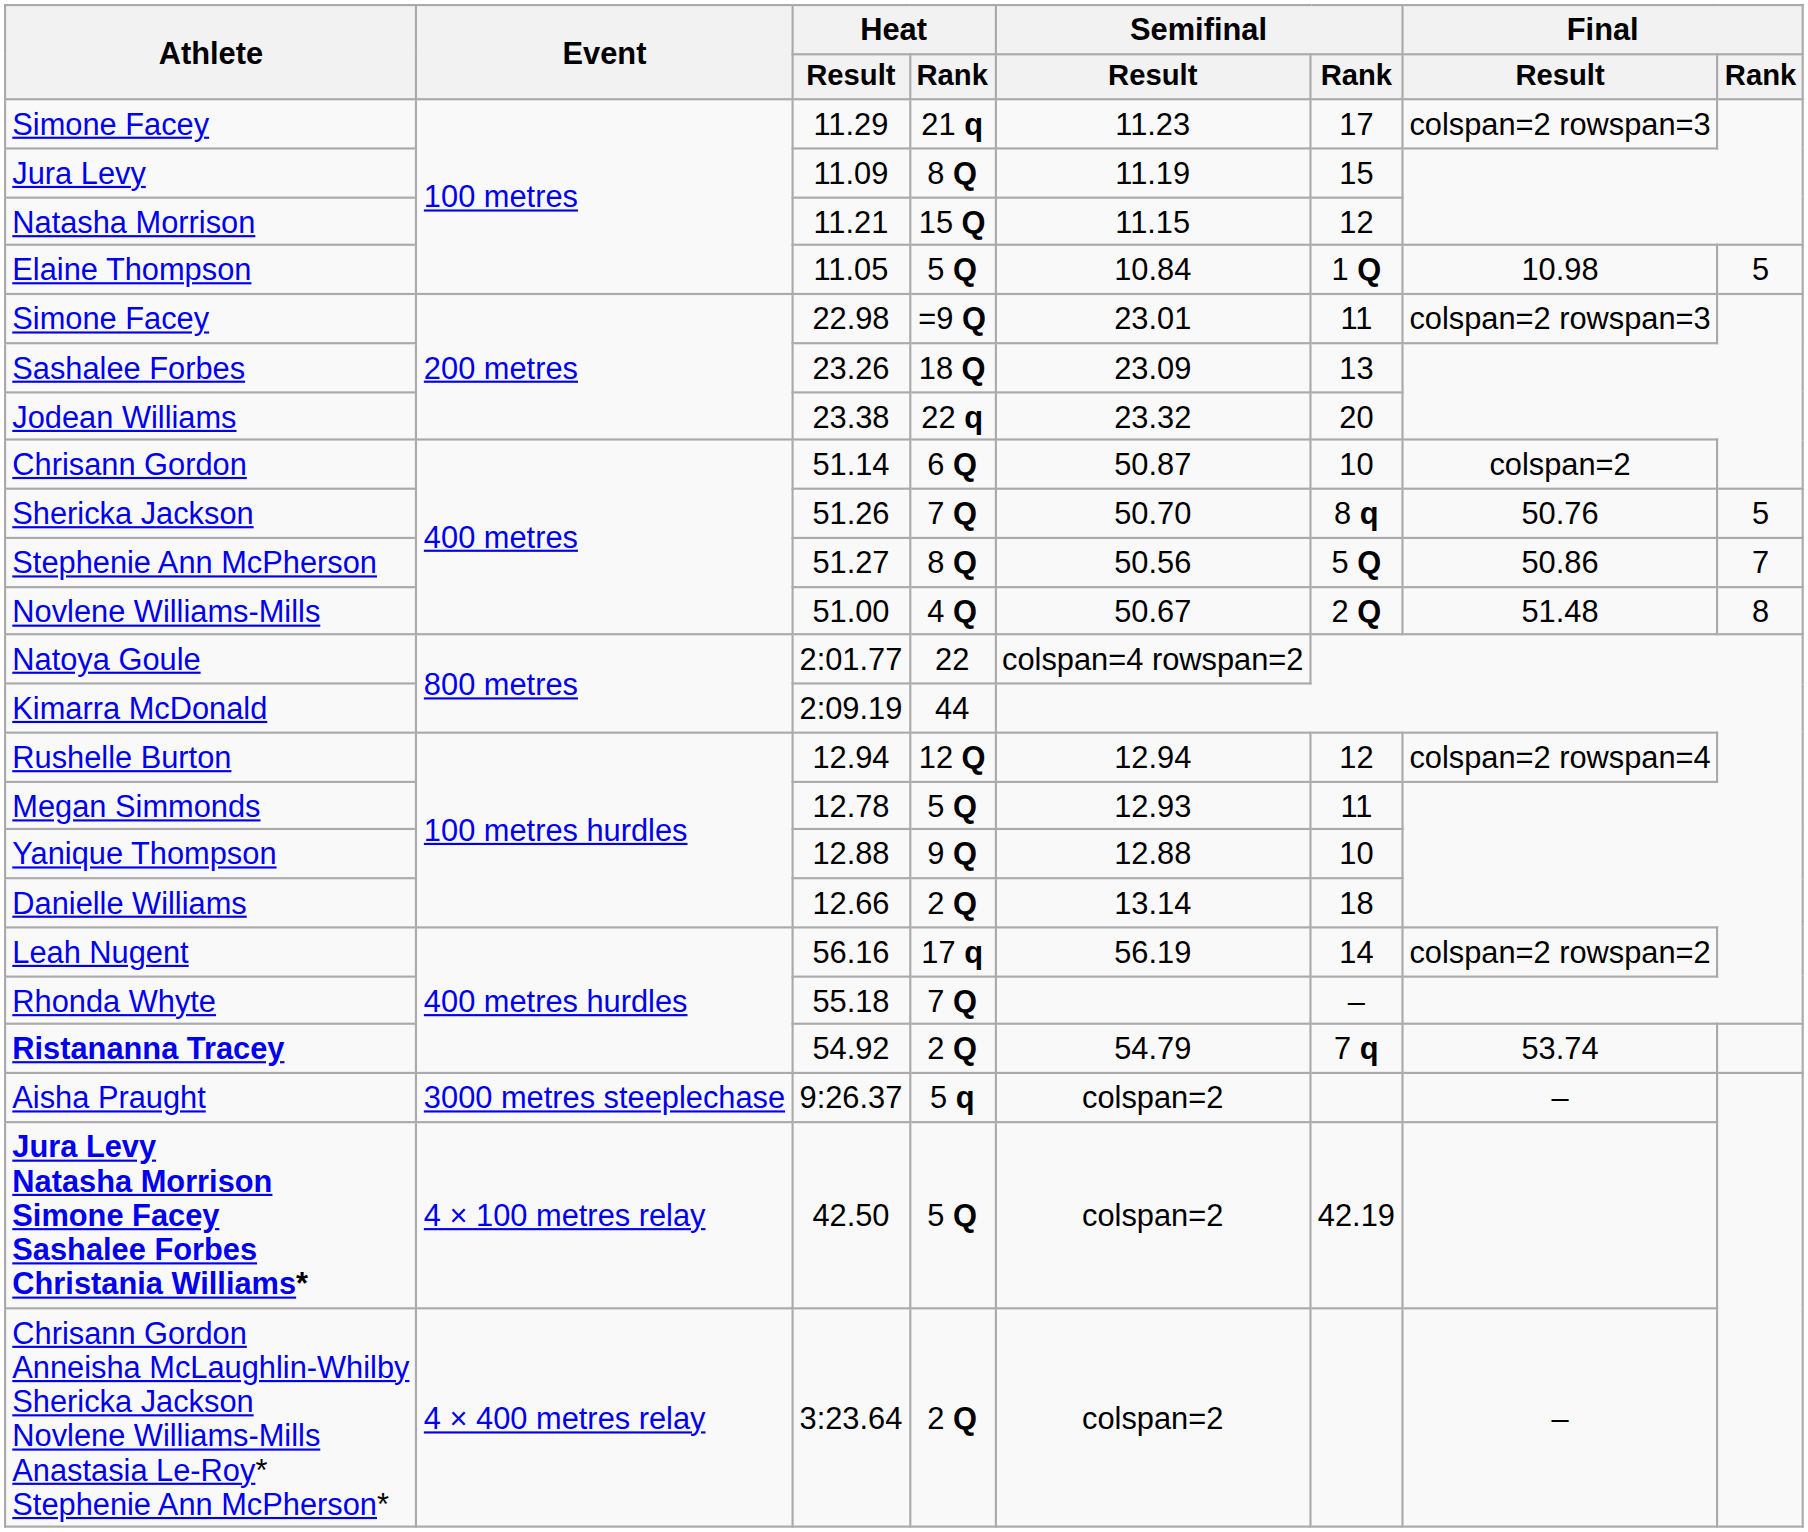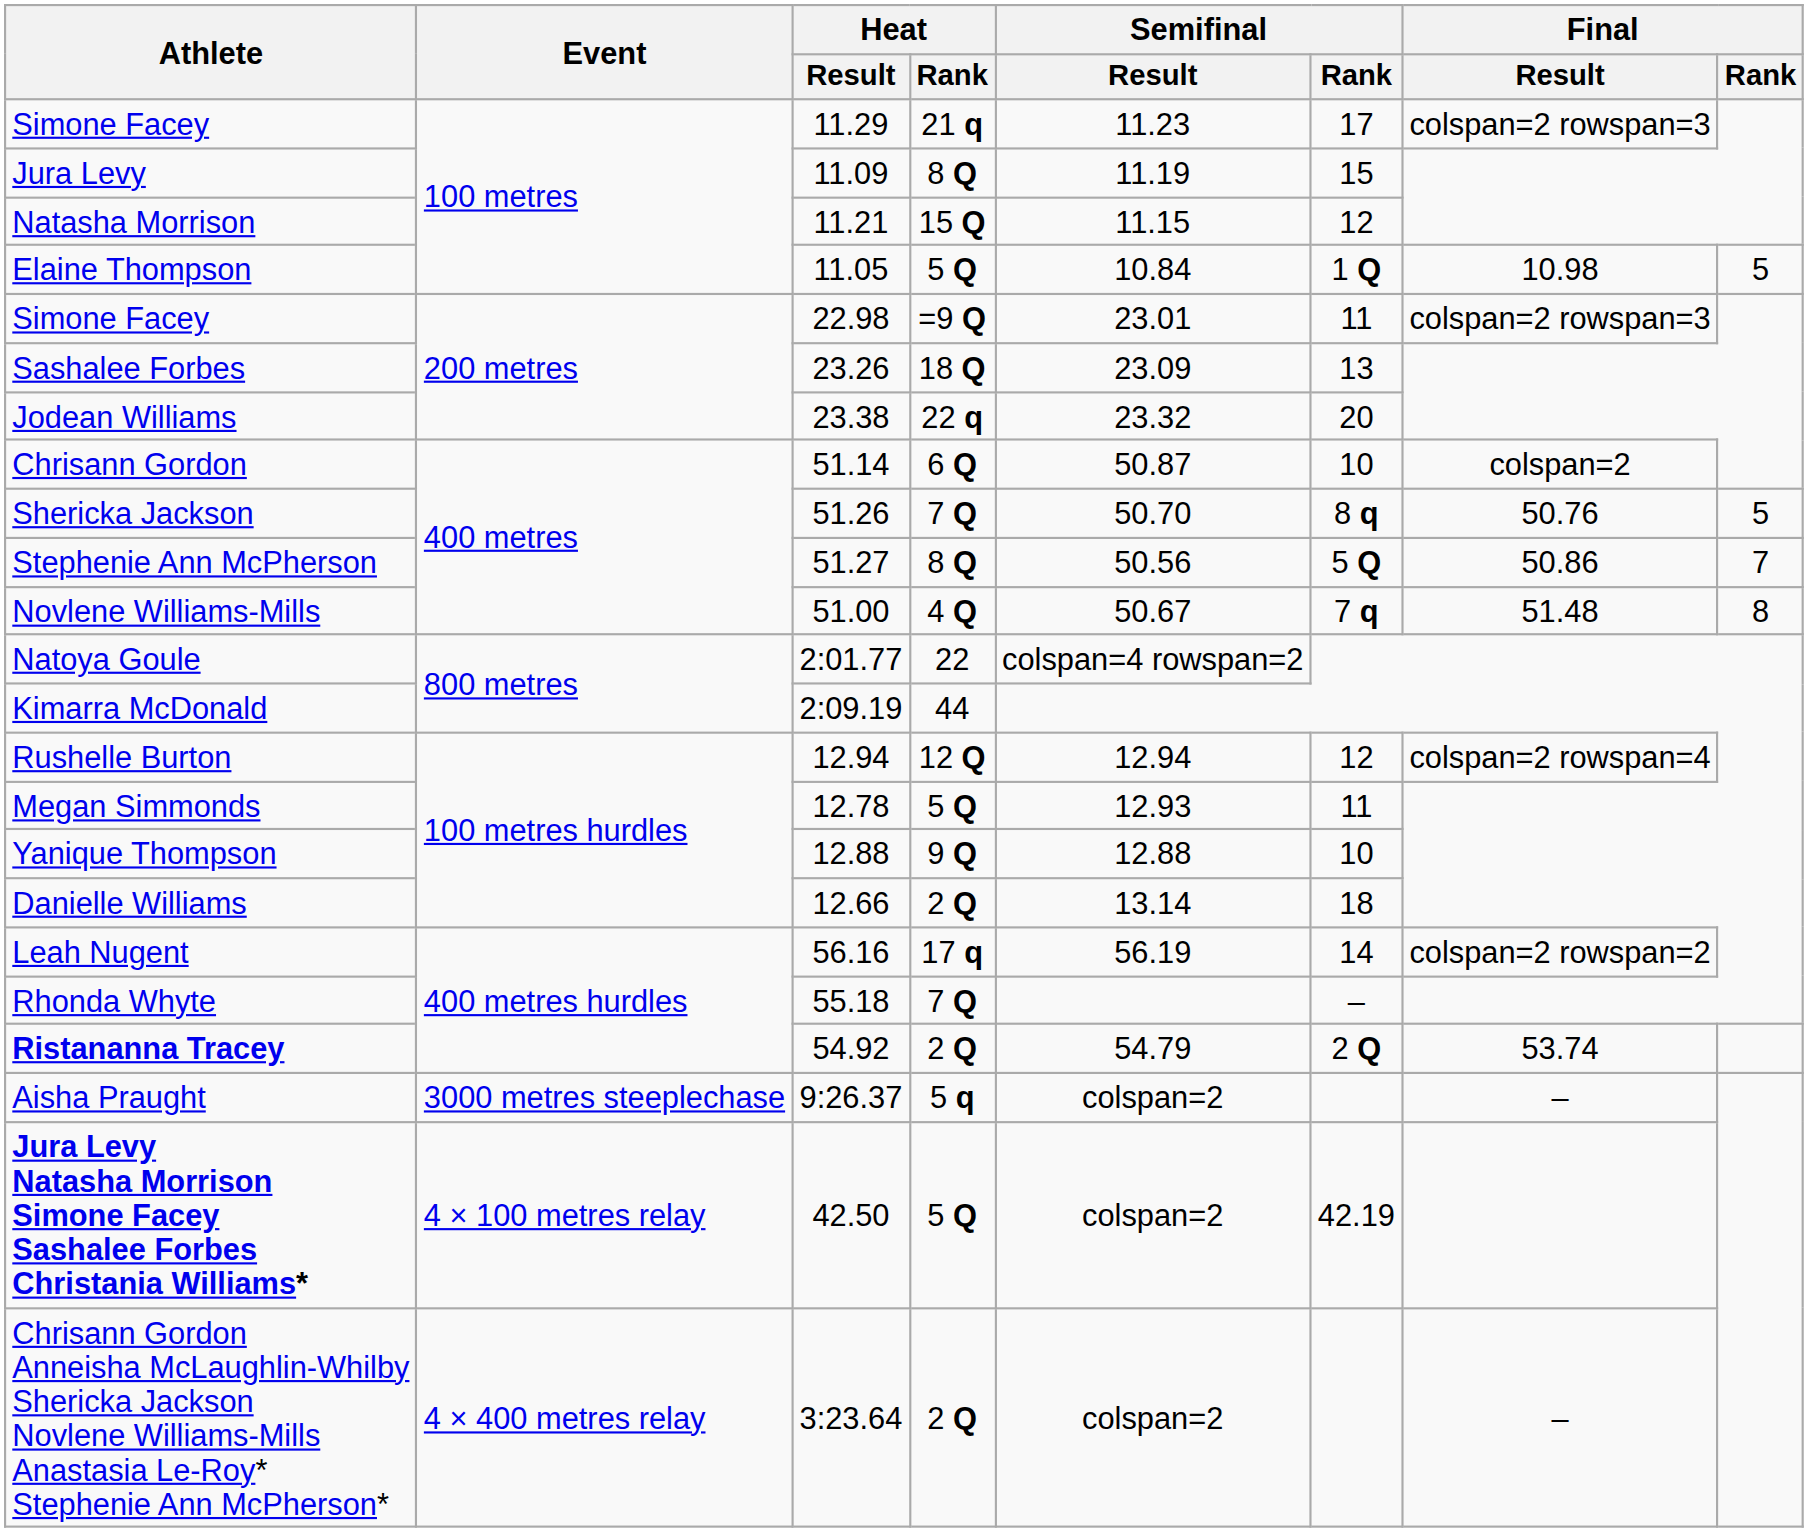(1356, 611) 2 Q -> (1356, 611) 7 q
(1356, 1049) 7 q -> (1356, 1049) 2 Q
